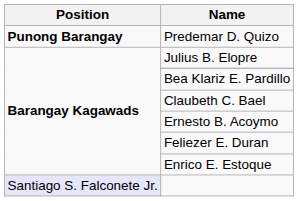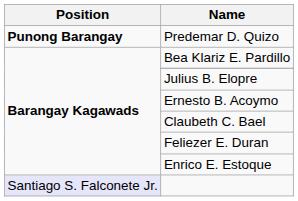(211, 57) Julius B. Elopre -> (227, 57) Bea Klariz E. Pardillo
(227, 79) Bea Klariz E. Pardillo -> (211, 79) Julius B. Elopre
(215, 100) Claubeth C. Bael -> (221, 100) Ernesto B. Acoymo
(221, 121) Ernesto B. Acoymo -> (215, 121) Claubeth C. Bael
